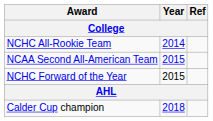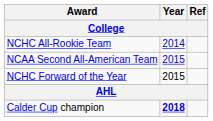(174, 108) normal -> (174, 108) bold
